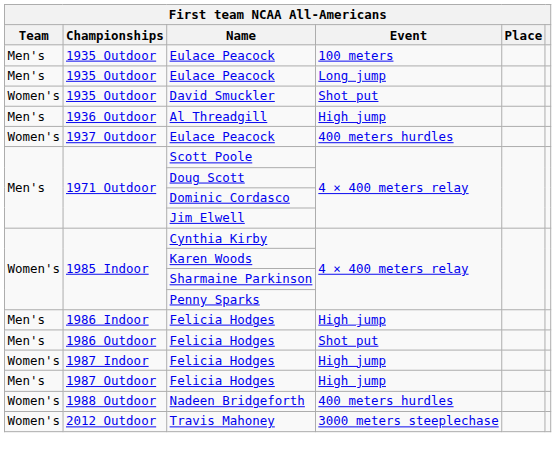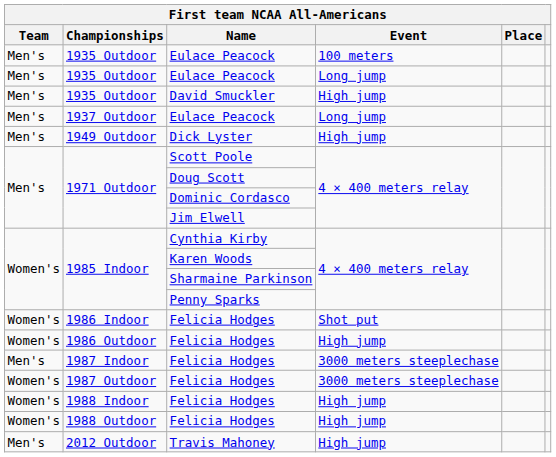(34, 96) Women's -> (26, 96) Men's
(348, 96) Shot put -> (352, 96) High jump
- row: (111, 116)
(34, 137) Women's -> (26, 116) Men's
(386, 137) 400 meters hurdles -> (352, 116) Long jump
+ row: (111, 137)
(26, 320) Men's -> (34, 320) Women's
(352, 320) High jump -> (348, 320) Shot put
(26, 340) Men's -> (34, 340) Women's
(348, 340) Shot put -> (352, 340) High jump
(34, 360) Women's -> (26, 360) Men's
(352, 360) High jump -> (408, 360) 3000 meters steeplechase
(26, 381) Men's -> (34, 381) Women's
(352, 381) High jump -> (408, 381) 3000 meters steeplechase
+ row: (107, 401)
- row: (111, 401)
+ row: (111, 421)
(34, 421) Women's -> (26, 442) Men's
(408, 421) 3000 meters steeplechase -> (352, 442) High jump
